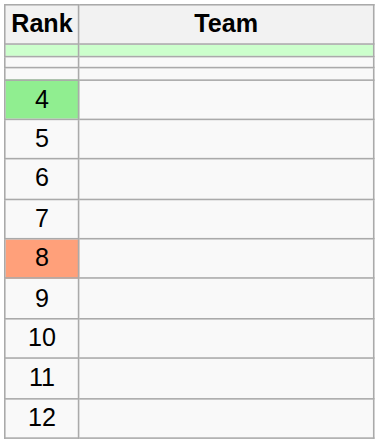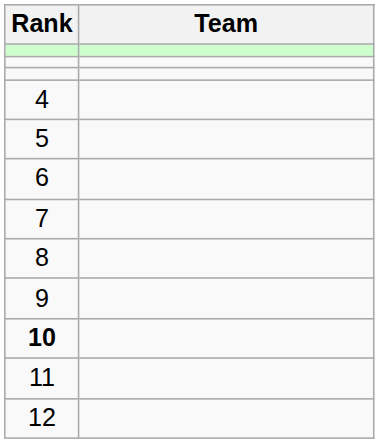(42, 98) lightgreen background -> (42, 98) no background
(42, 258) lightsalmon background -> (42, 258) no background
(42, 338) normal -> (42, 338) bold
